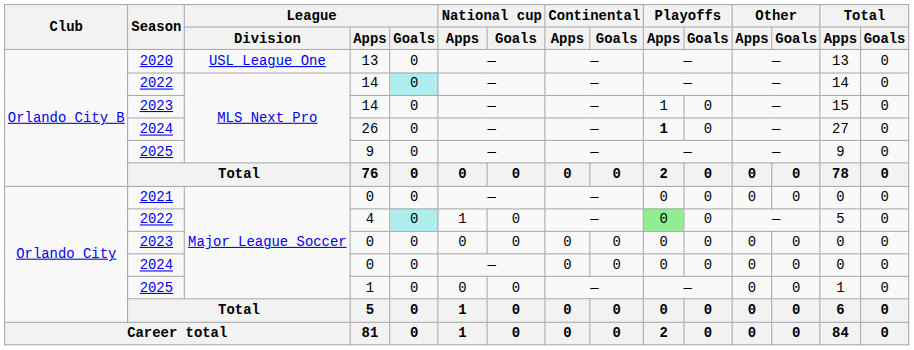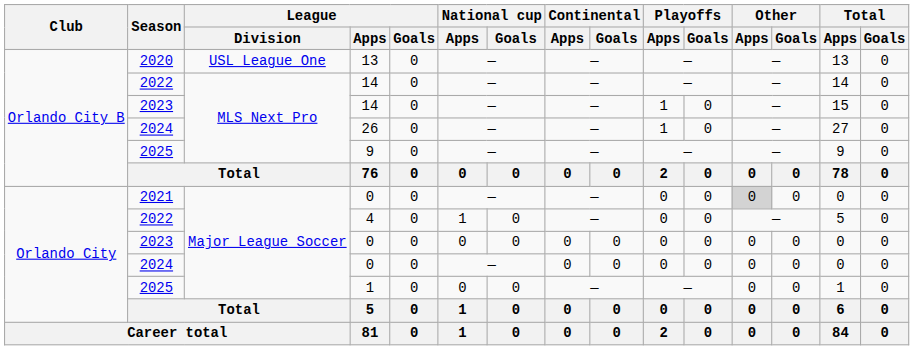(414, 84) paleturquoise background -> (414, 84) no background
(664, 129) bold -> (664, 129) normal
(752, 197) no background -> (752, 197) lightgrey background
(414, 220) paleturquoise background -> (414, 220) no background
(664, 220) lightgreen background -> (664, 220) no background
